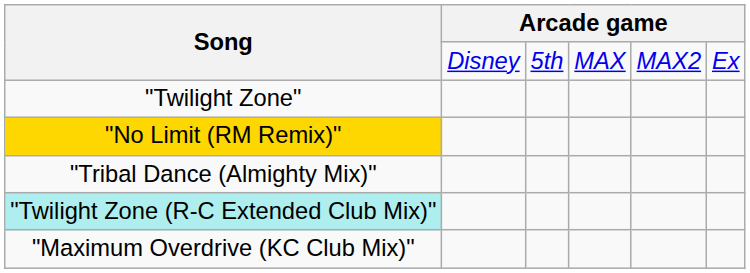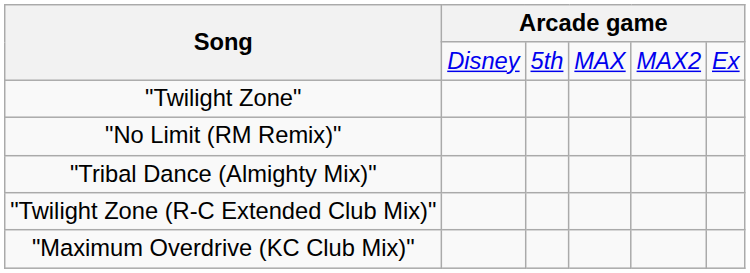(223, 135) gold background -> (223, 135) no background
(223, 211) paleturquoise background -> (223, 211) no background
